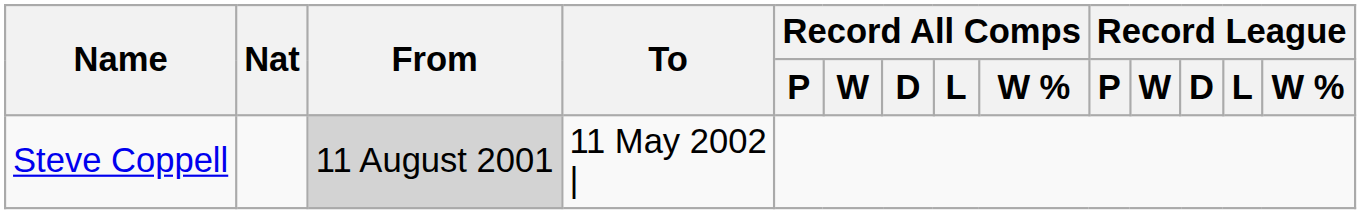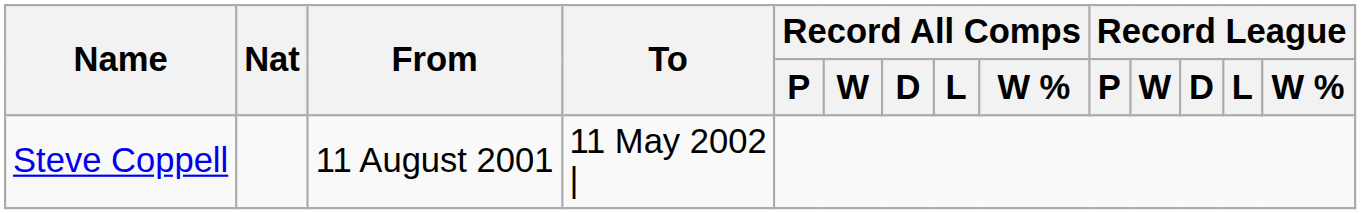(435, 160) lightgrey background -> (435, 160) no background
